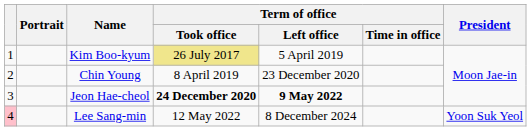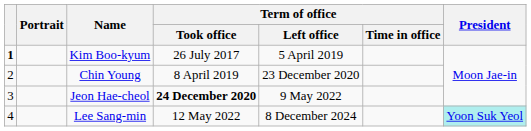(11, 55) normal -> (11, 55) bold
(206, 55) khaki background -> (206, 55) no background
(311, 95) bold -> (311, 95) normal
(11, 116) pink background -> (11, 116) no background
(485, 116) no background -> (485, 116) paleturquoise background
